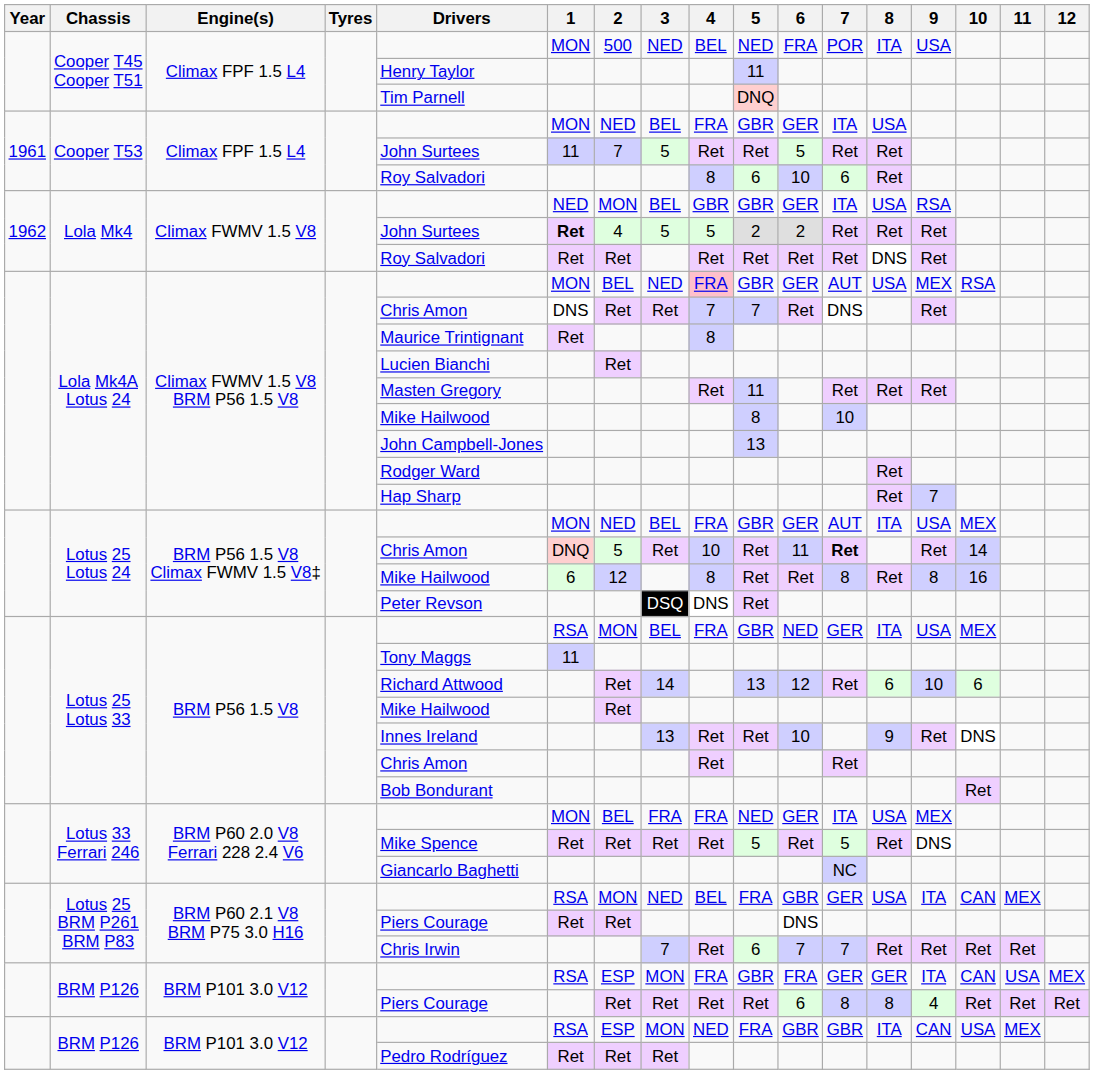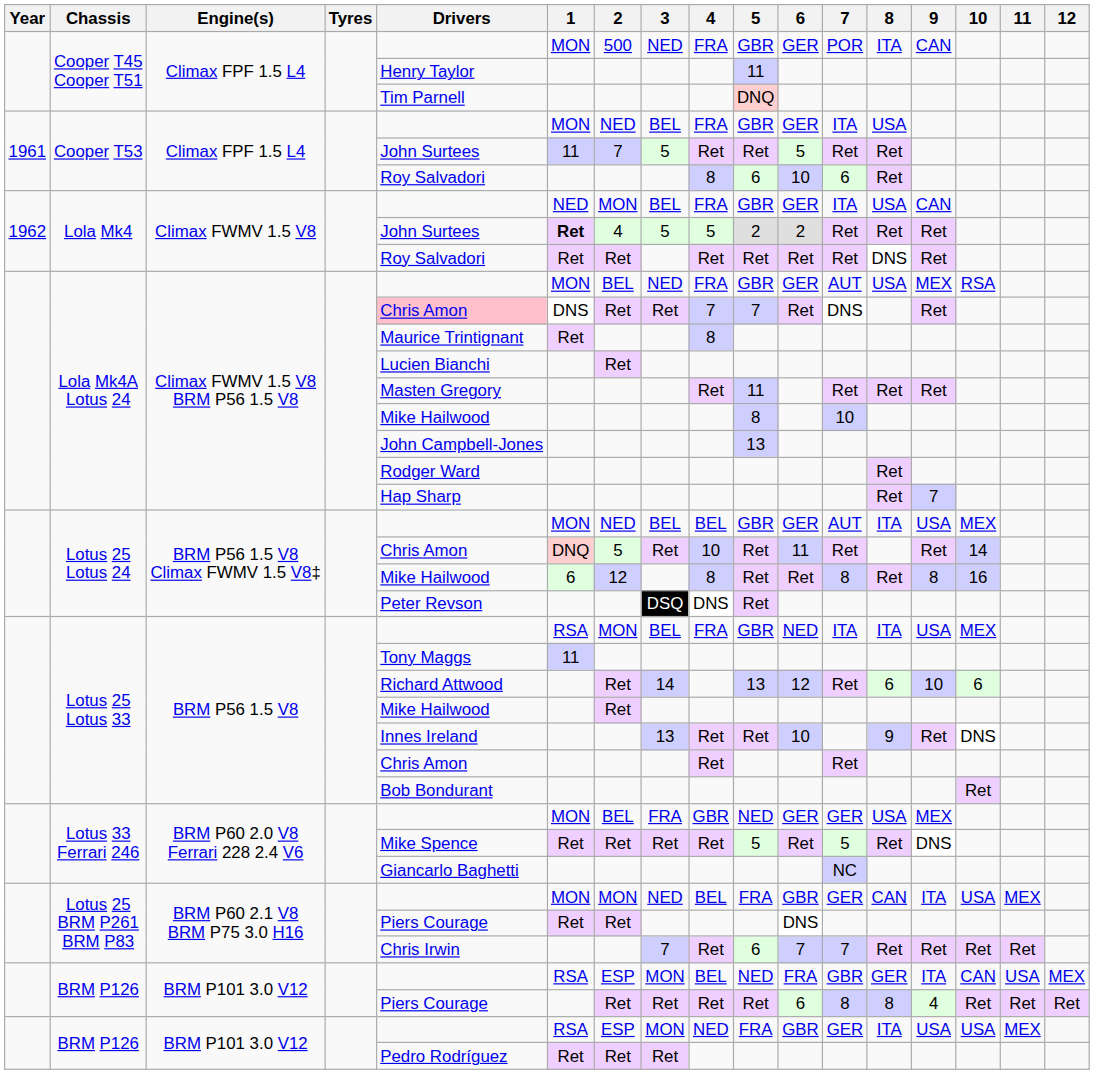(711, 45) BEL -> (711, 45) FRA
(756, 45) NED -> (756, 45) GBR
(800, 45) FRA -> (800, 45) GER
(934, 45) USA -> (934, 45) CAN
(711, 205) GBR -> (711, 205) FRA
(934, 205) RSA -> (934, 205) CAN
(711, 284) pink background -> (711, 284) no background
(424, 311) no background -> (424, 311) pink background
(711, 524) FRA -> (711, 524) BEL
(845, 551) bold -> (845, 551) normal
(845, 630) GER -> (845, 630) ITA
(711, 817) FRA -> (711, 817) GBR
(845, 817) ITA -> (845, 817) GER
(571, 897) RSA -> (571, 897) MON
(889, 897) USA -> (889, 897) CAN
(978, 897) CAN -> (978, 897) USA
(711, 977) FRA -> (711, 977) BEL
(756, 977) GBR -> (756, 977) NED
(845, 977) GER -> (845, 977) GBR
(845, 1030) GBR -> (845, 1030) GER
(934, 1030) CAN -> (934, 1030) USA
